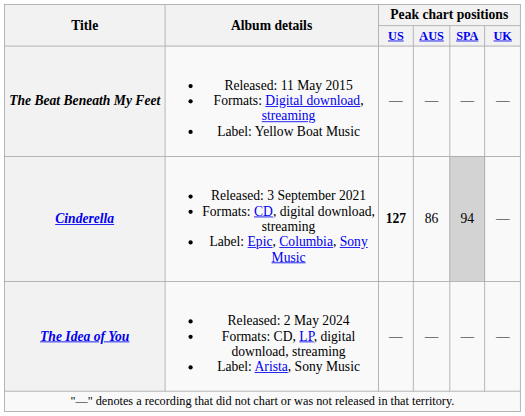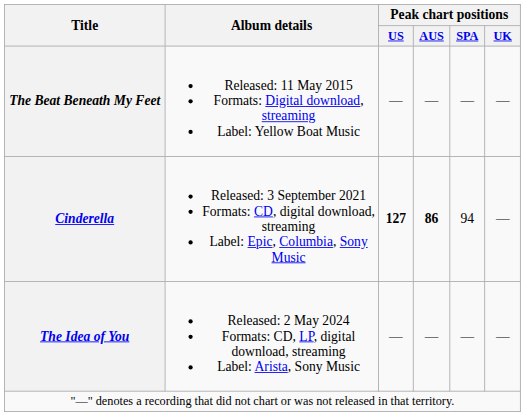(432, 218) normal -> (432, 218) bold
(467, 218) lightgrey background -> (467, 218) no background
